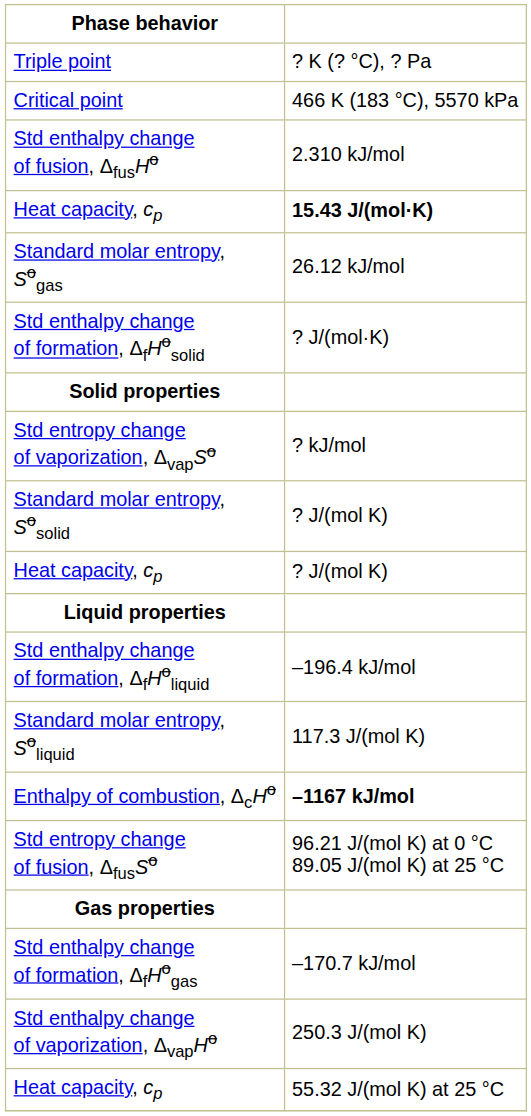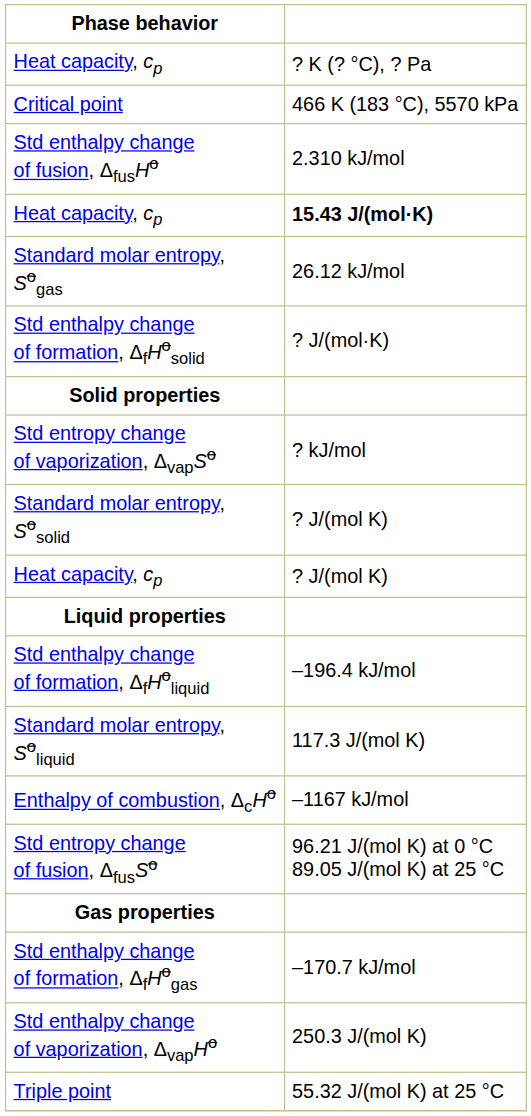(62, 62) Triple point -> (88, 64) Heat capacity, cp
(353, 795) bold -> (350, 799) normal
(88, 1090) Heat capacity, cp -> (62, 1091) Triple point
